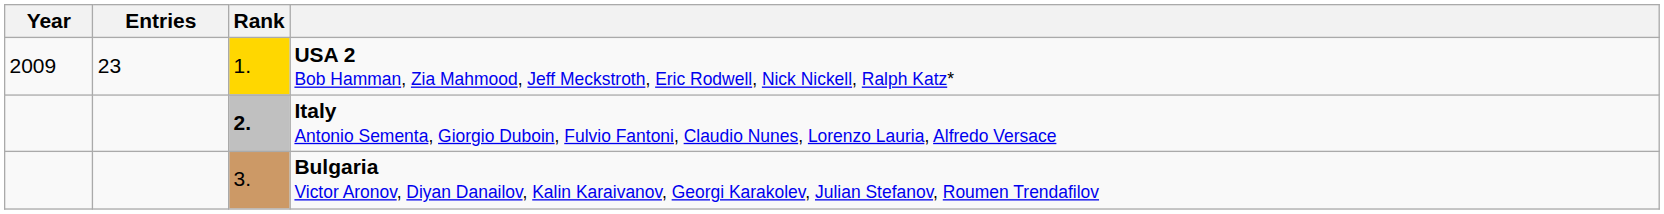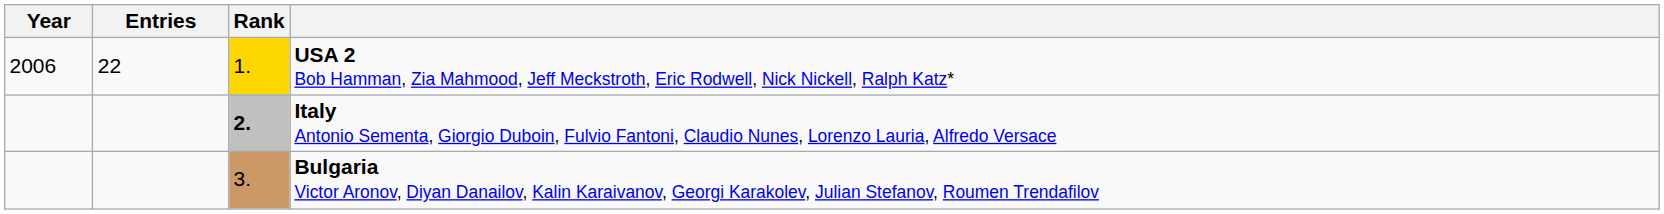(33, 66) 2009 -> (33, 66) 2006
(109, 66) 23 -> (109, 66) 22
